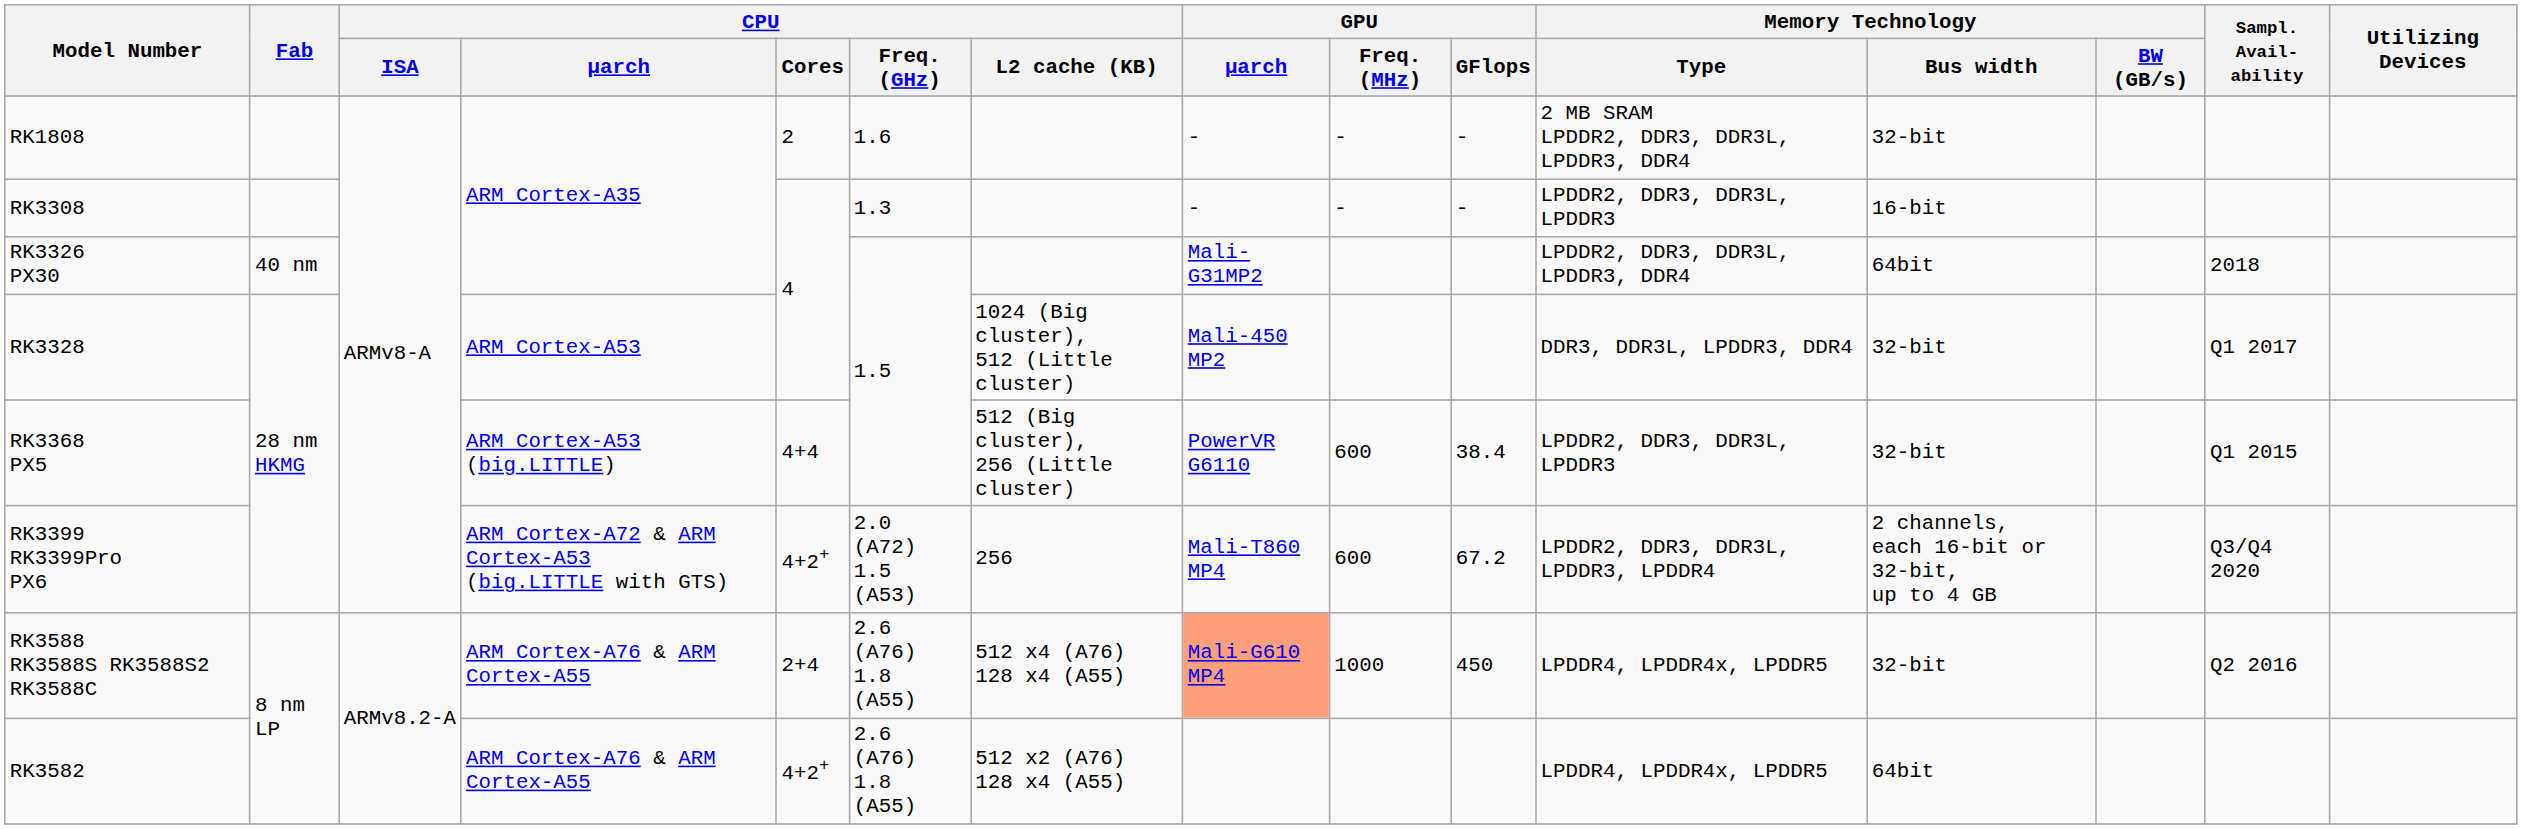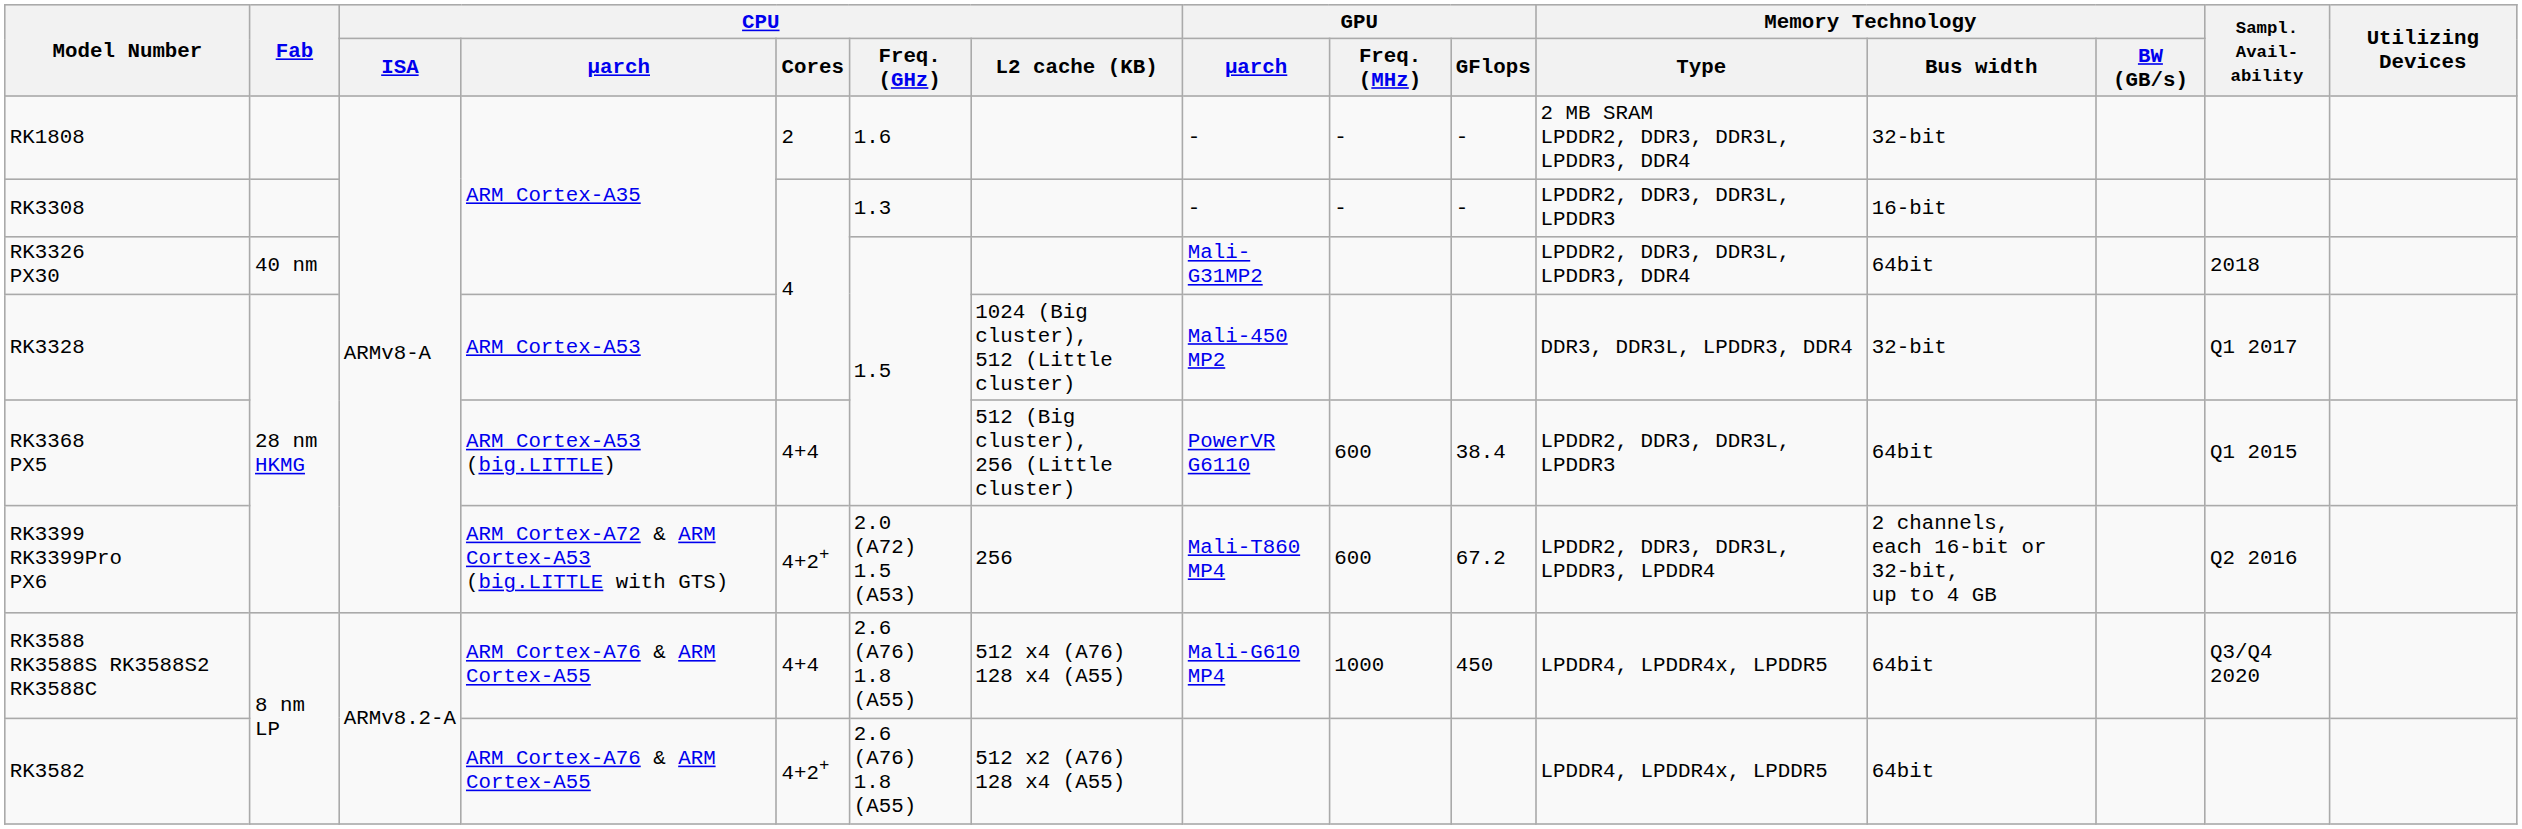(1909, 453) 32-bit -> (1903, 453) 64bit
(2241, 559) Q3/Q4 2020 -> (2254, 559) Q2 2016
(800, 665) 2+4 -> (800, 665) 4+4
(1244, 665) lightsalmon background -> (1244, 665) no background
(1909, 665) 32-bit -> (1903, 665) 64bit
(2254, 665) Q2 2016 -> (2241, 665) Q3/Q4 2020
